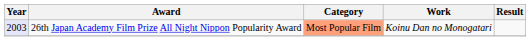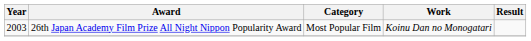(17, 28) lavender background -> (17, 28) no background
(344, 28) lightsalmon background -> (344, 28) no background
